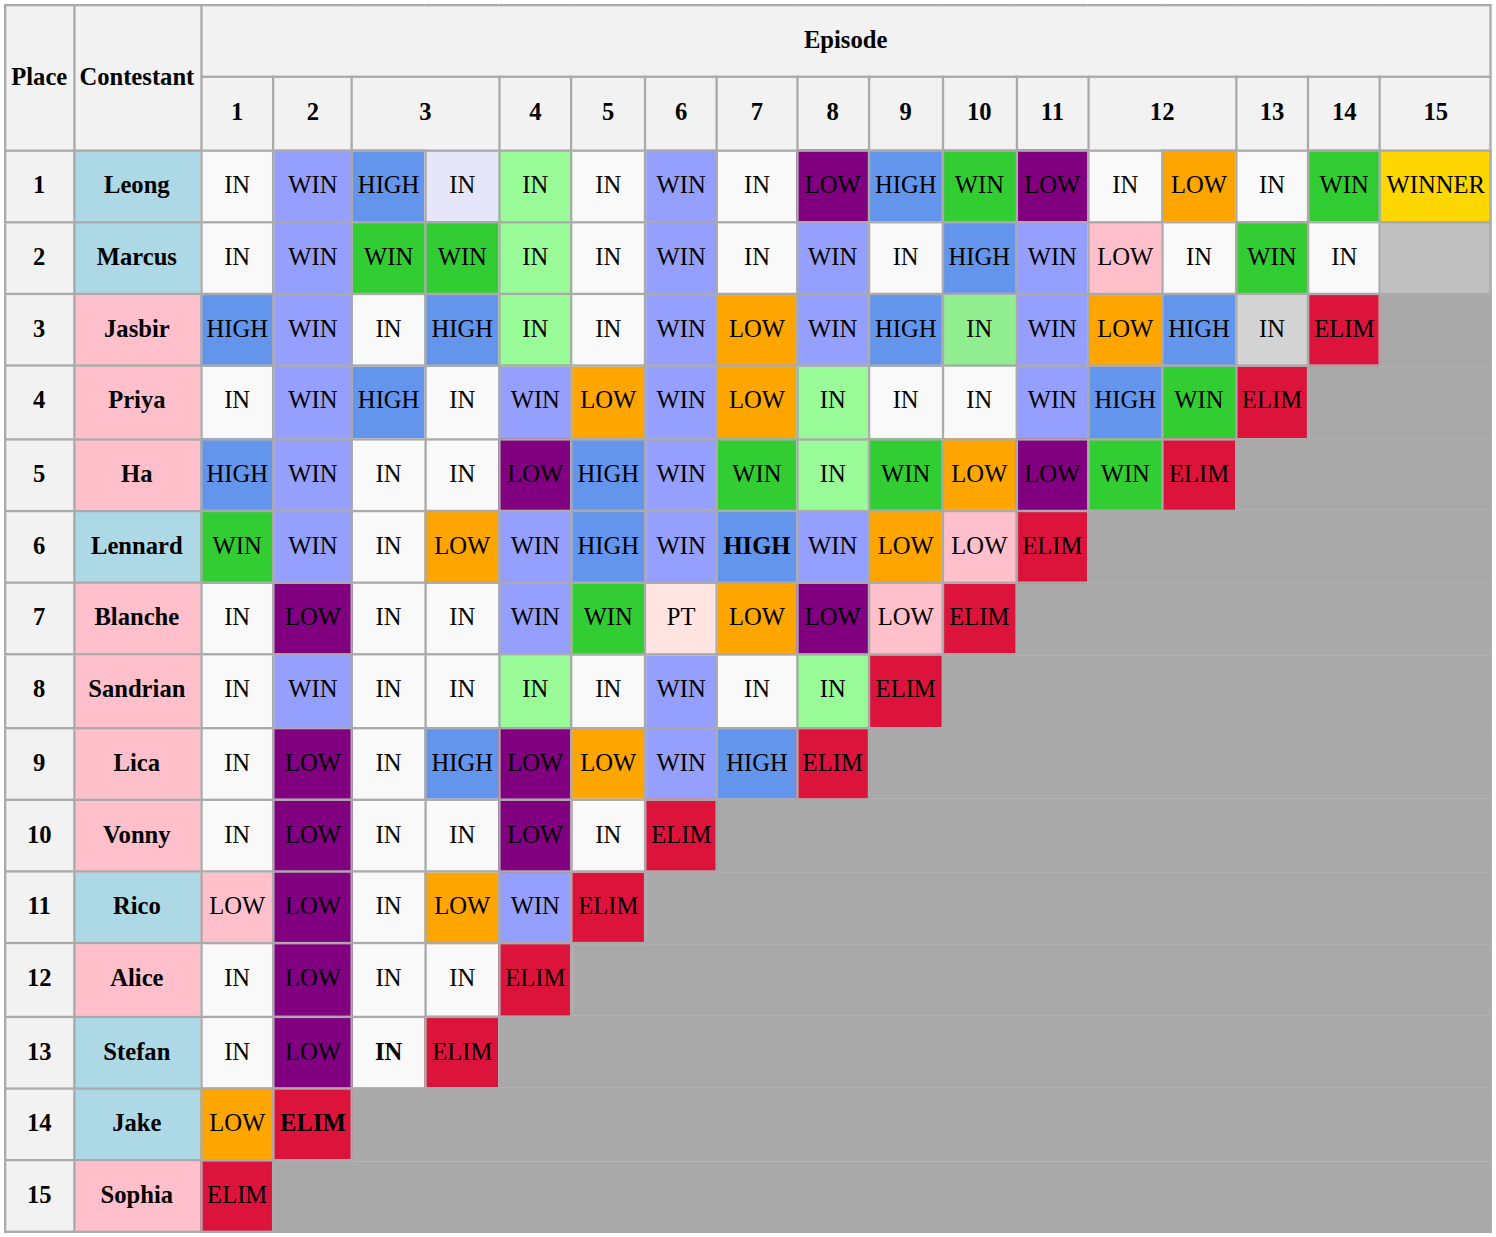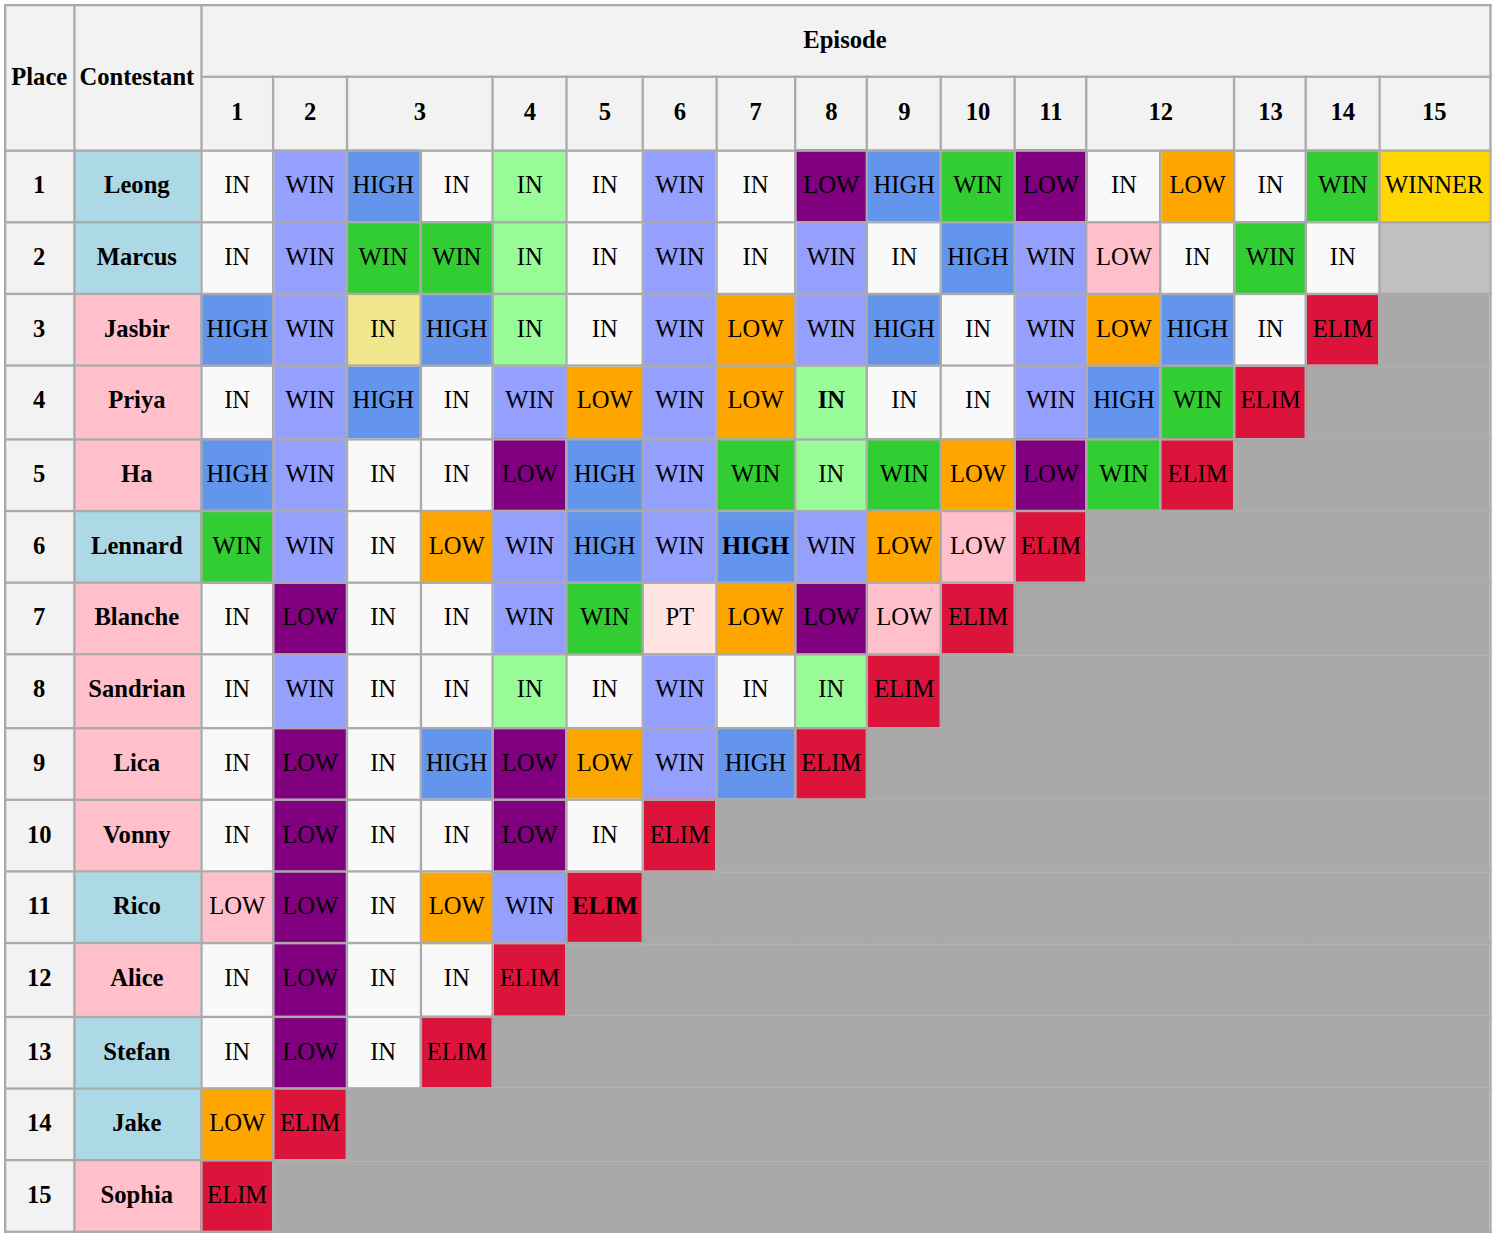(462, 184) lavender background -> (457, 184) no background
(389, 328) no background -> (383, 328) khaki background
(979, 328) lightgreen background -> (978, 328) no background
(1272, 328) lightgrey background -> (1271, 328) no background
(833, 401) normal -> (831, 401) bold
(608, 906) normal -> (605, 906) bold
(389, 1050) bold -> (383, 1050) normal
(313, 1123) bold -> (310, 1123) normal
